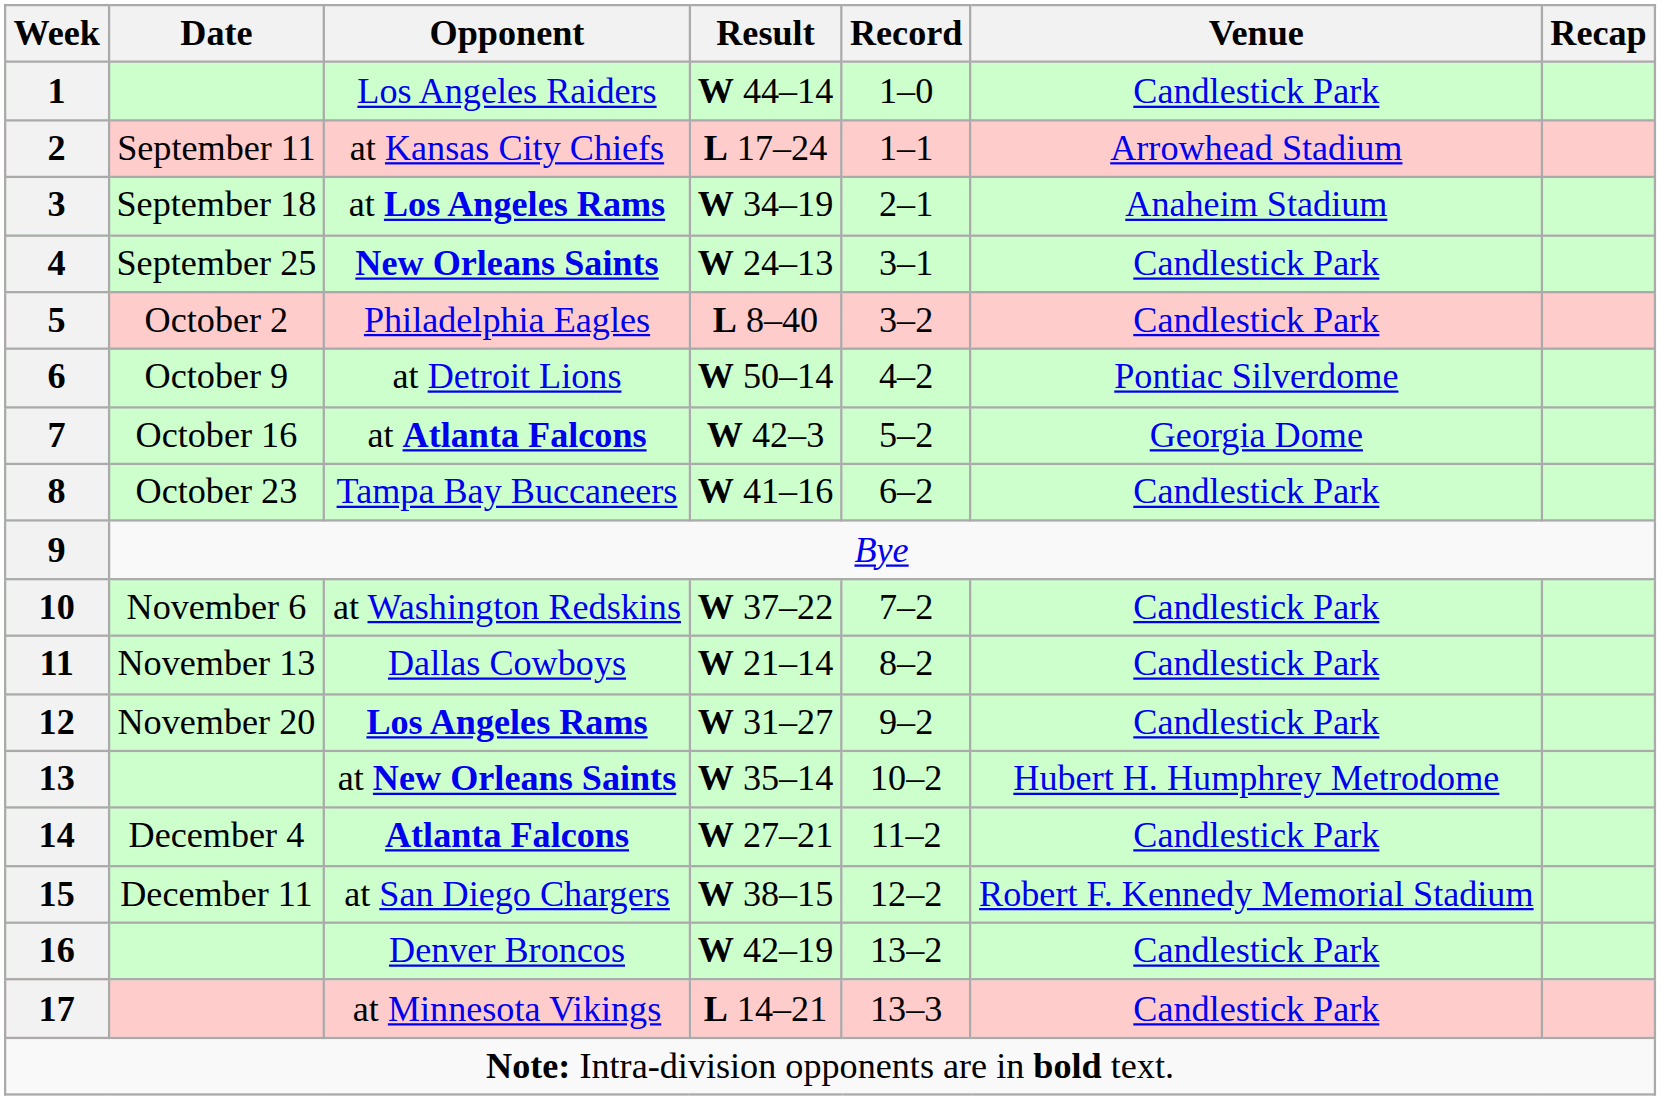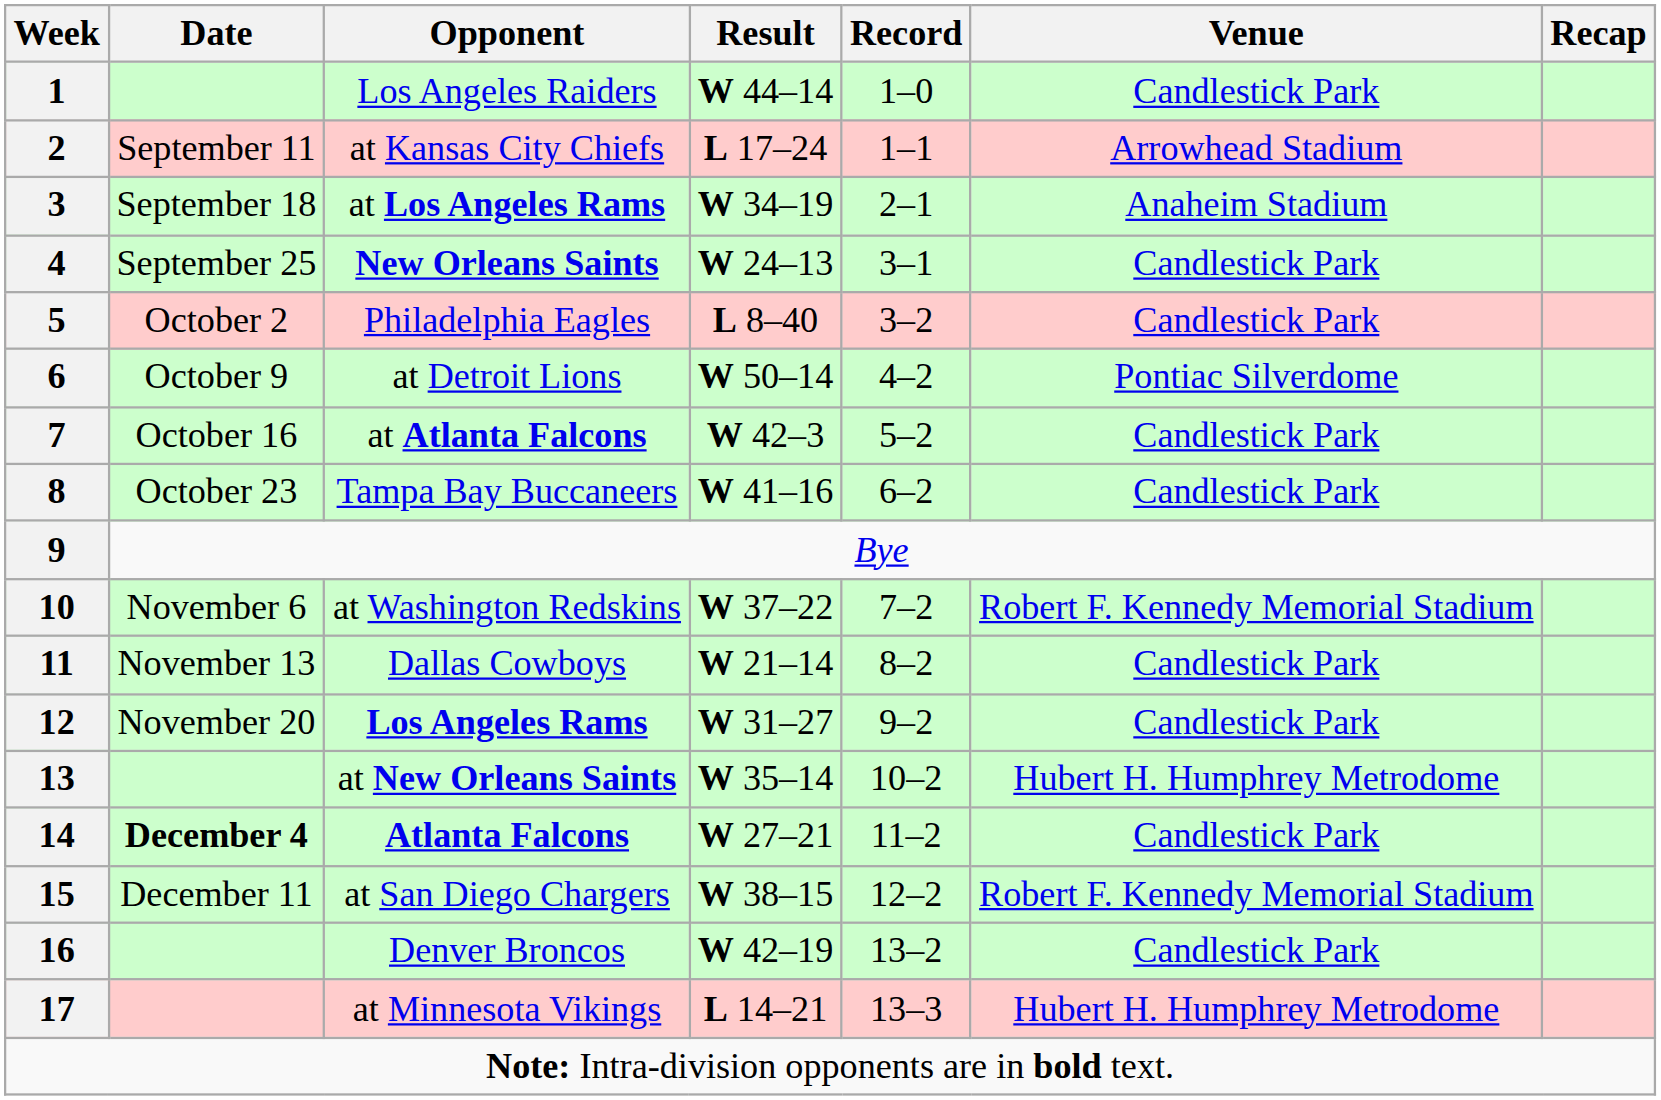(1256, 434) Georgia Dome -> (1256, 434) Candlestick Park
(1256, 606) Candlestick Park -> (1256, 606) Robert F. Kennedy Memorial Stadium
(216, 836) normal -> (216, 836) bold
(1256, 1008) Candlestick Park -> (1256, 1008) Hubert H. Humphrey Metrodome
